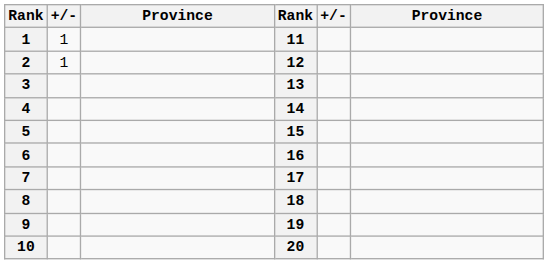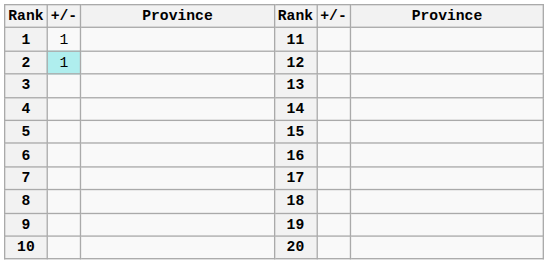(64, 63) no background -> (64, 63) paleturquoise background
